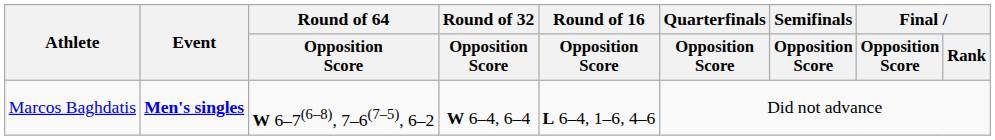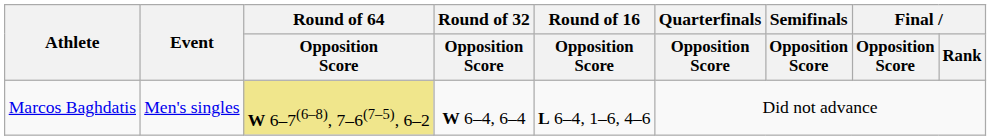(194, 107) bold -> (192, 107) normal
(343, 118) no background -> (339, 118) khaki background
